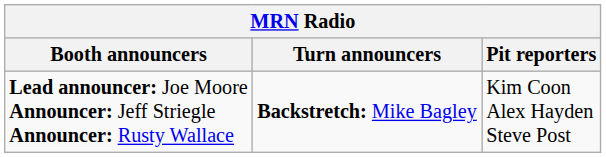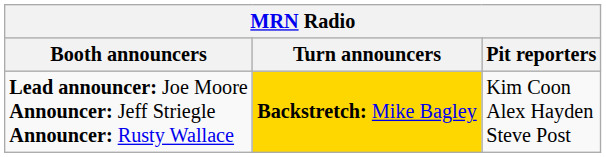(367, 111) no background -> (367, 111) gold background
